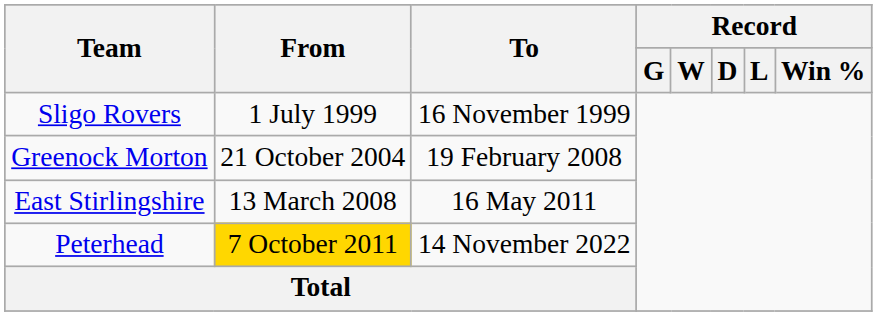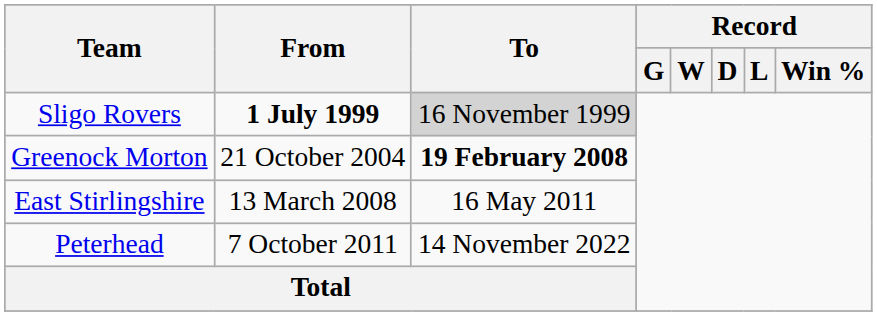(313, 113) normal -> (313, 113) bold
(524, 113) no background -> (524, 113) lightgrey background
(524, 157) normal -> (524, 157) bold
(313, 244) gold background -> (313, 244) no background
